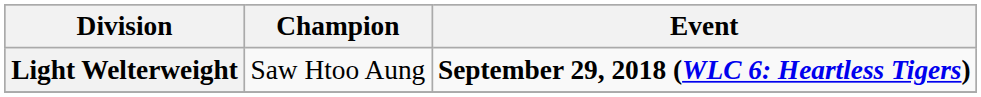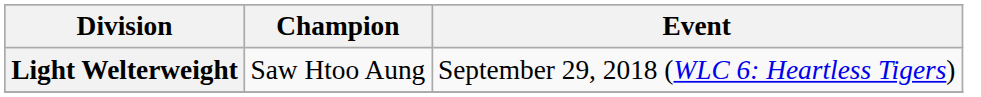(704, 69) bold -> (697, 69) normal
